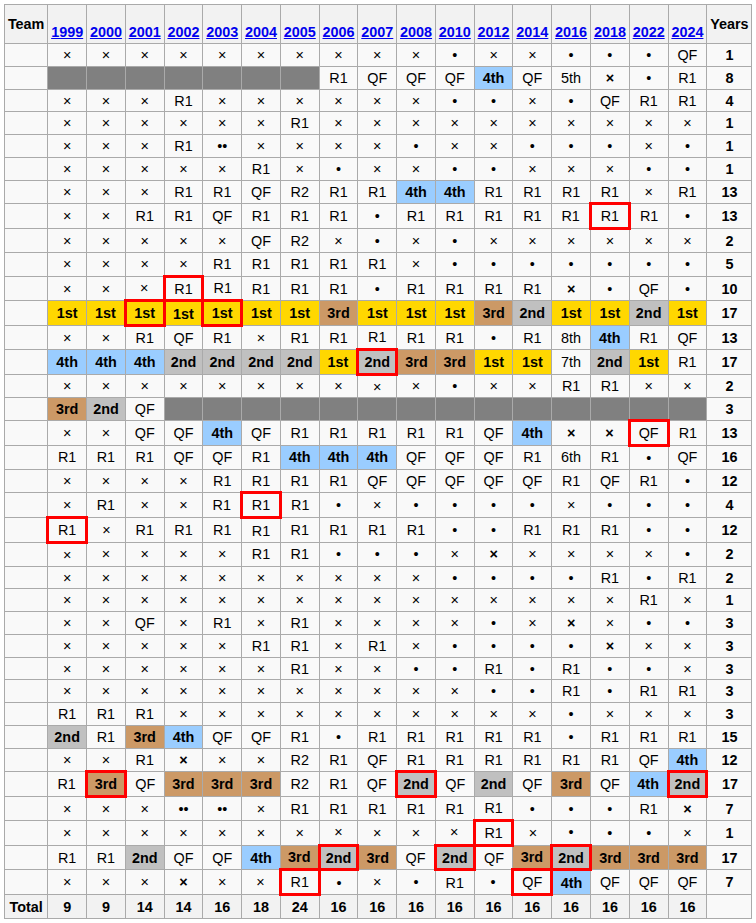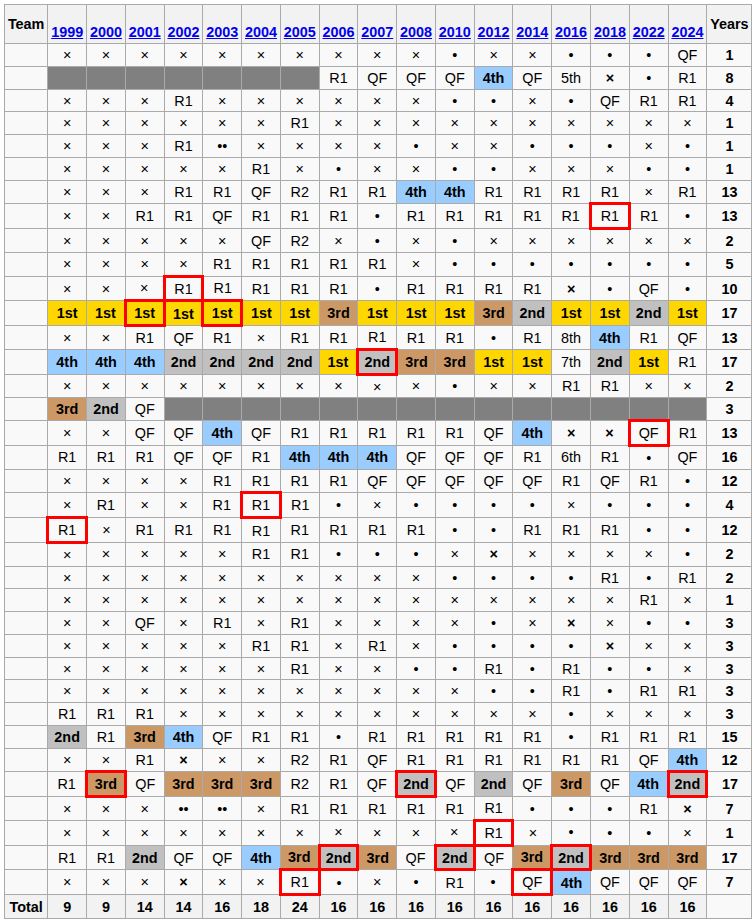(261, 737) QF -> (261, 737) R1
